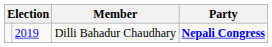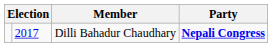(27, 33) 2019 -> (27, 33) 2017
